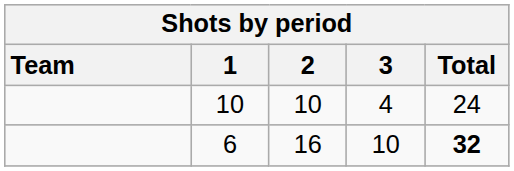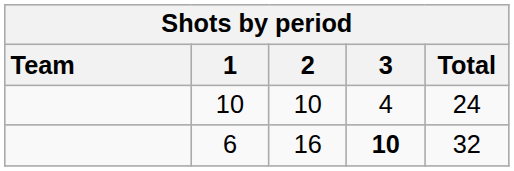(386, 144) normal -> (386, 144) bold
(467, 144) bold -> (467, 144) normal
